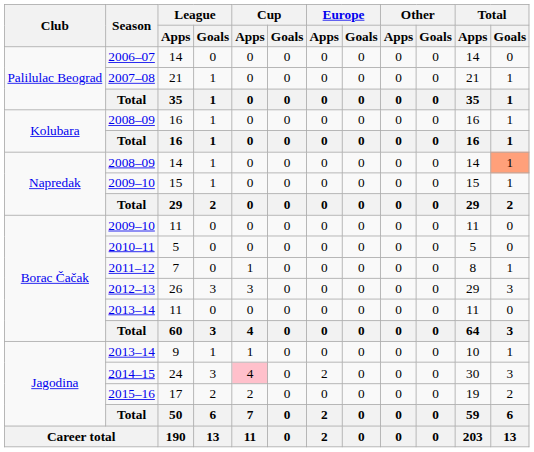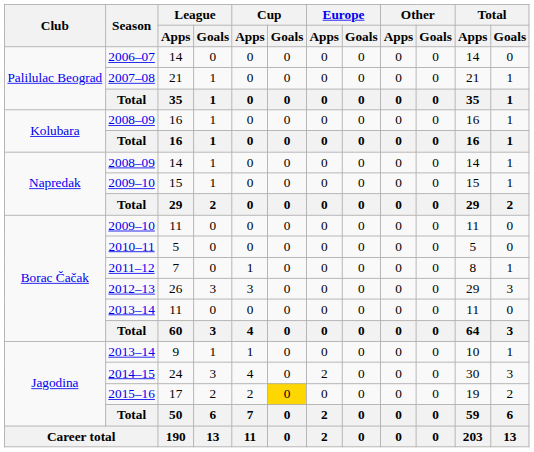(510, 162) lightsalmon background -> (510, 162) no background
(250, 373) pink background -> (250, 373) no background
(287, 394) no background -> (287, 394) gold background
